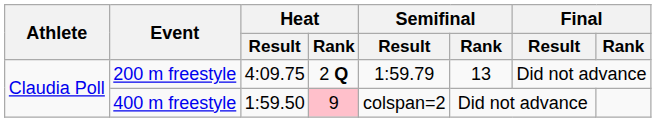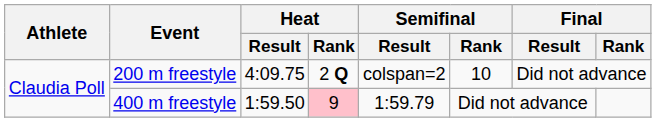(404, 75) 1:59.79 -> (404, 75) colspan=2
(481, 75) 13 -> (481, 75) 10
(404, 103) colspan=2 -> (404, 103) 1:59.79
